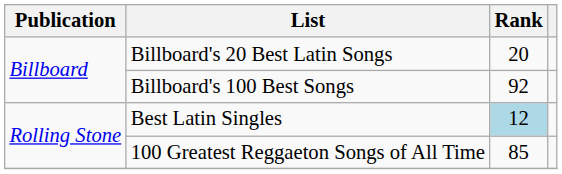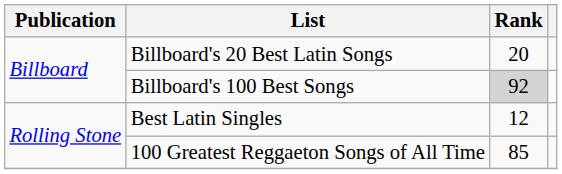(519, 86) no background -> (519, 86) lightgrey background
(519, 119) lightblue background -> (519, 119) no background
